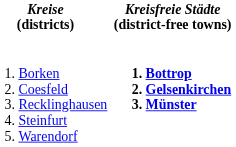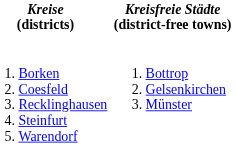(173, 89) bold -> (173, 89) normal
